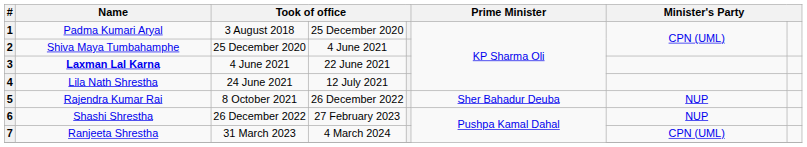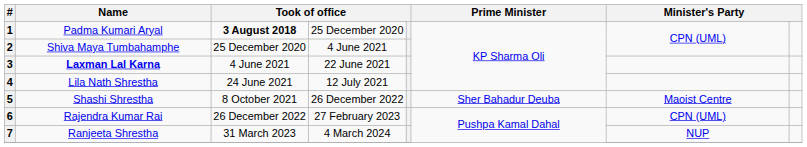(260, 30) normal -> (260, 30) bold
(113, 99) Rajendra Kumar Rai -> (113, 99) Shashi Shrestha
(697, 99) NUP -> (698, 99) Maoist Centre
(113, 116) Shashi Shrestha -> (113, 116) Rajendra Kumar Rai
(697, 116) NUP -> (698, 116) CPN (UML)
(697, 133) CPN (UML) -> (698, 133) NUP
